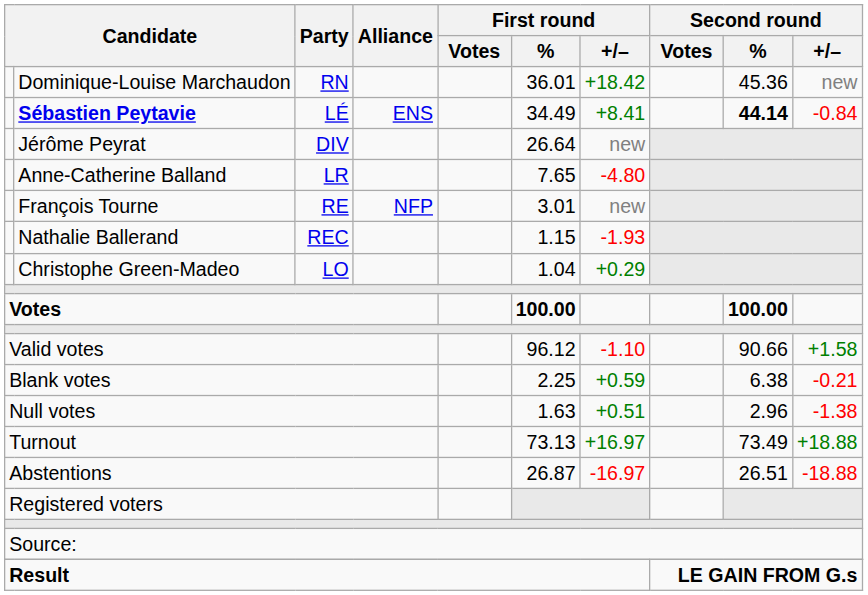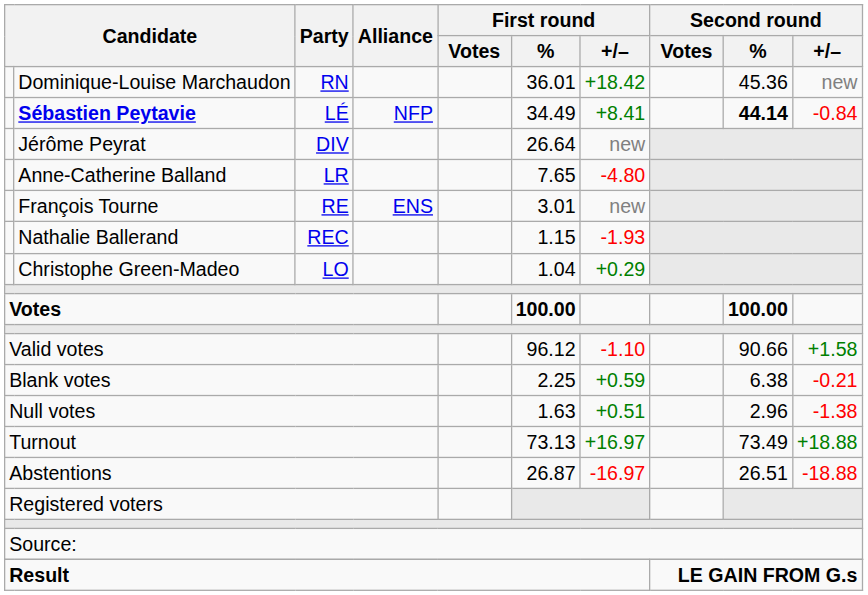(413, 113) ENS -> (413, 113) NFP
(413, 207) NFP -> (413, 207) ENS
